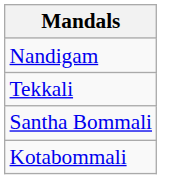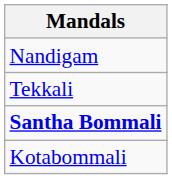(81, 122) normal -> (86, 122) bold
